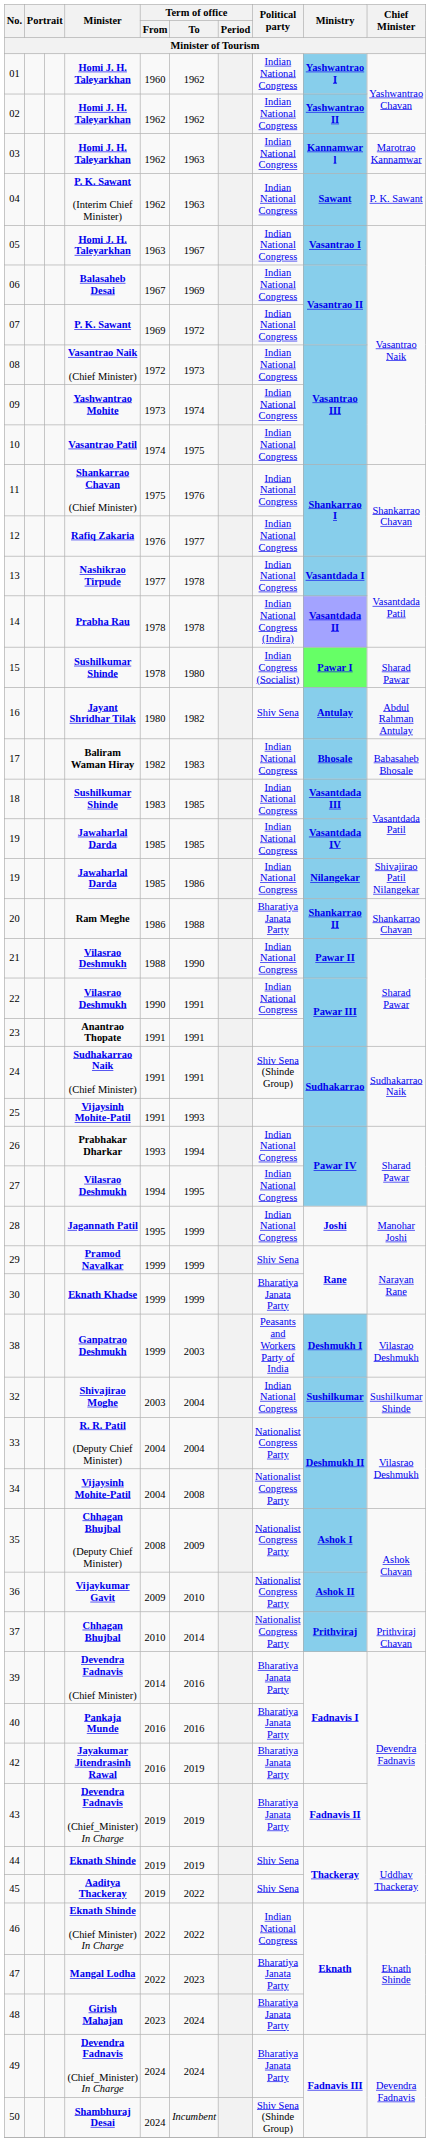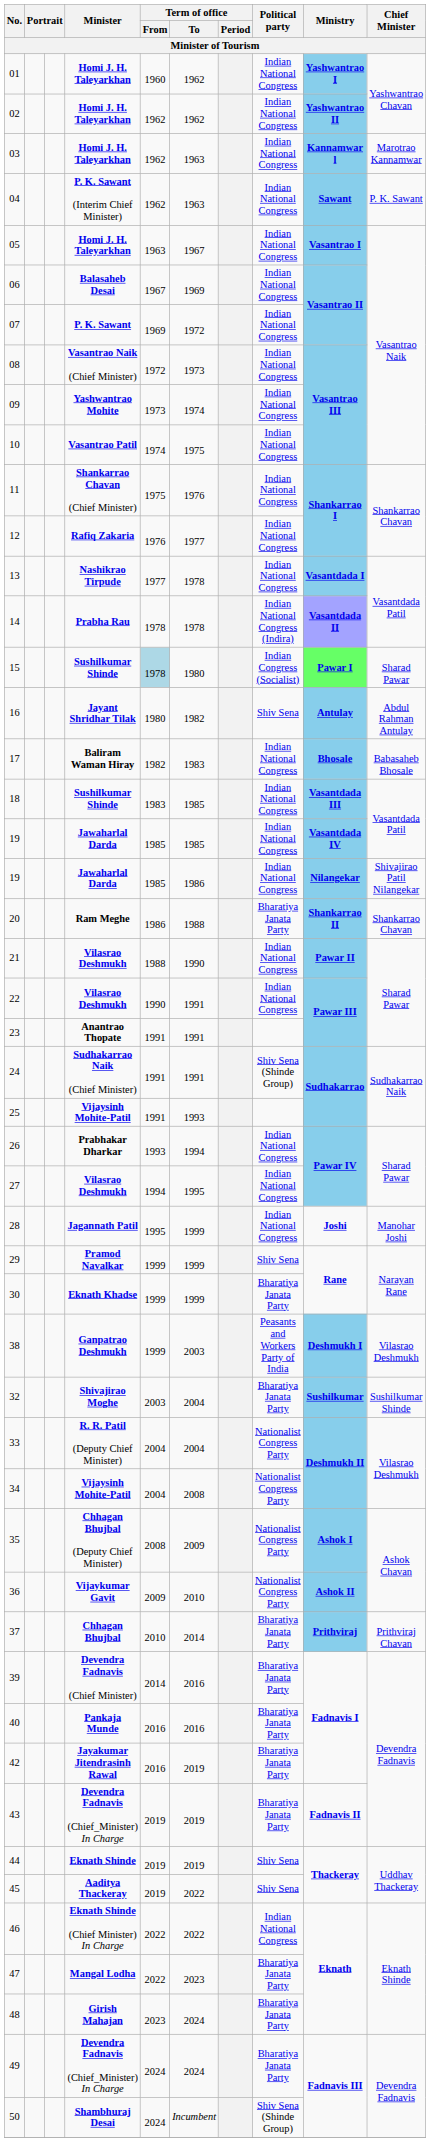(155, 673) no background -> (155, 673) lightblue background
(278, 1397) Indian National Congress -> (278, 1397) Bharatiya Janata Party
(278, 1631) Nationalist Congress Party -> (278, 1631) Bharatiya Janata Party
